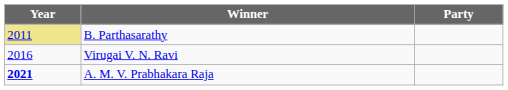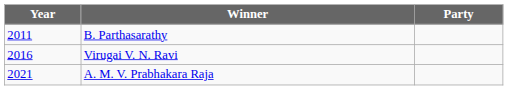(20, 34) khaki background -> (20, 34) no background
(20, 74) bold -> (20, 74) normal
